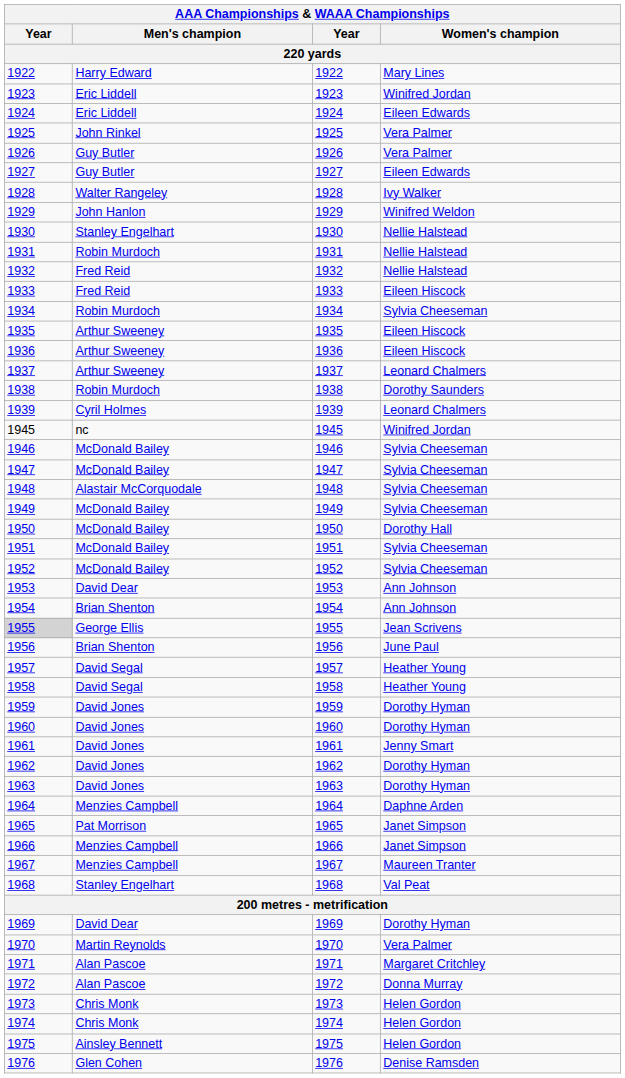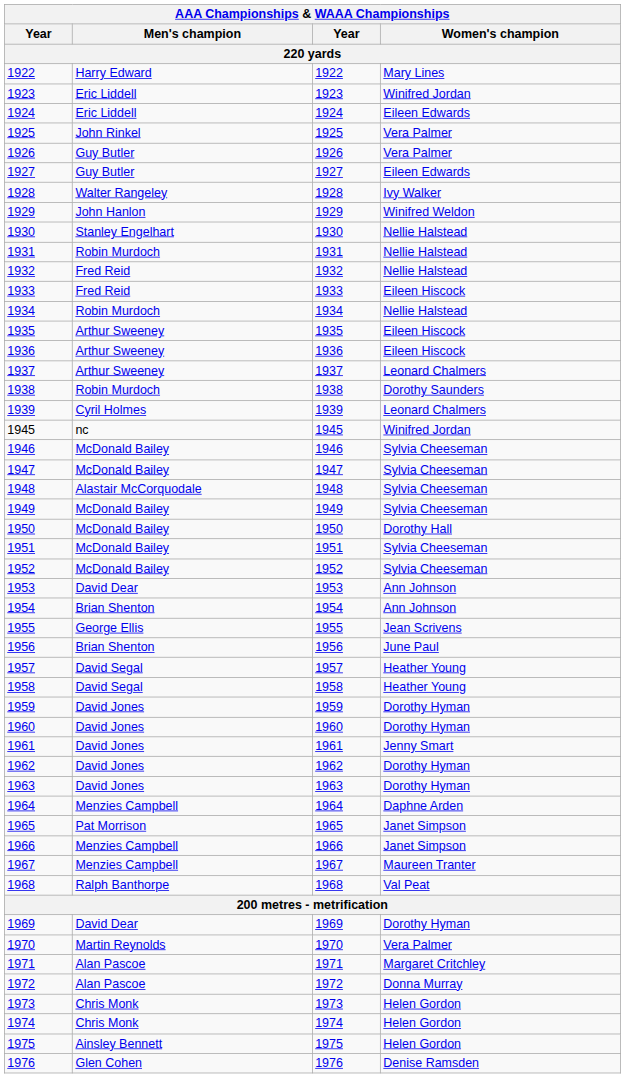(435, 311) Sylvia Cheeseman -> (425, 311) Nellie Halstead
(21, 627) lightgrey background -> (21, 627) no background
(125, 885) Stanley Engelhart -> (122, 885) Ralph Banthorpe
